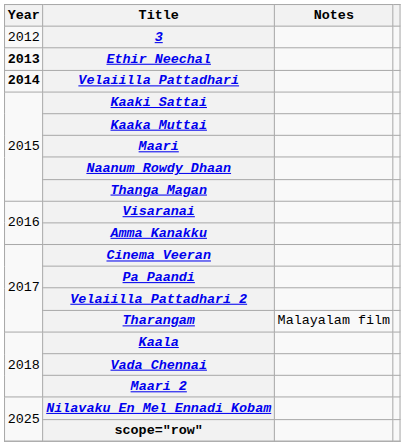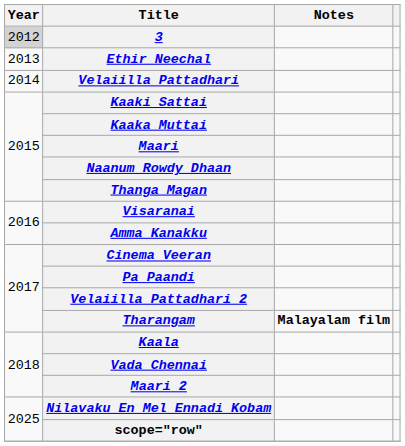(24, 37) no background -> (24, 37) lightgrey background
(24, 59) bold -> (24, 59) normal
(24, 81) bold -> (24, 81) normal
(334, 321) normal -> (334, 321) bold
